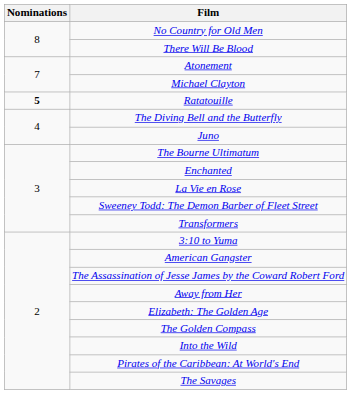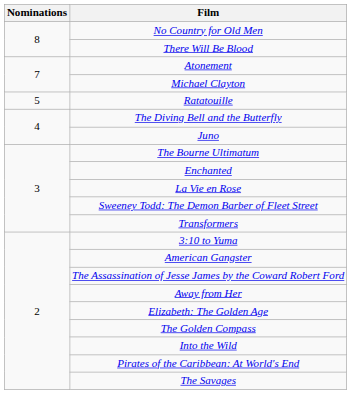(37, 100) bold -> (37, 100) normal
